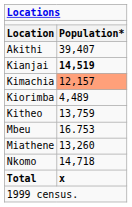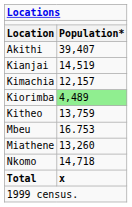(77, 65) bold -> (77, 65) normal
(77, 82) lightsalmon background -> (77, 82) no background
(74, 98) no background -> (74, 98) lightgreen background
